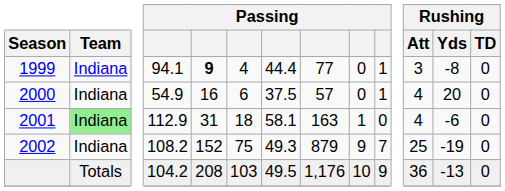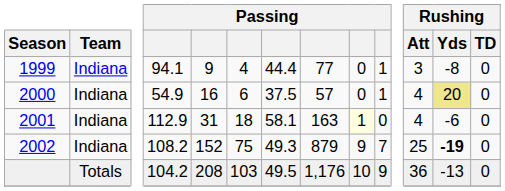(209, 69) bold -> (209, 69) normal
(452, 95) no background -> (452, 95) khaki background
(101, 120) lightgreen background -> (101, 120) no background
(362, 120) no background -> (362, 120) lightyellow background
(452, 146) normal -> (452, 146) bold
